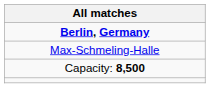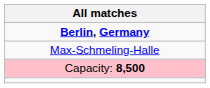(105, 68) no background -> (105, 68) pink background
